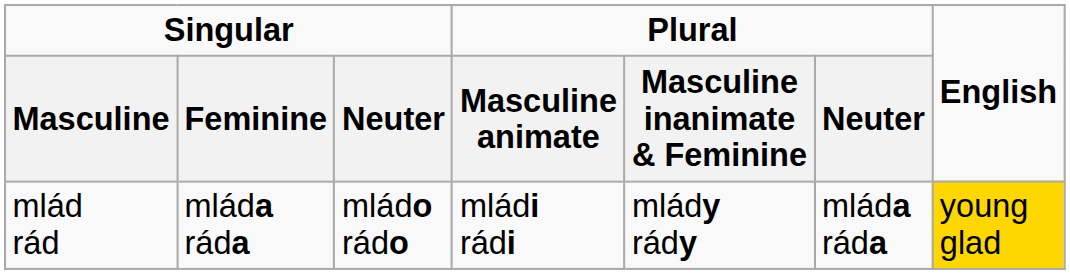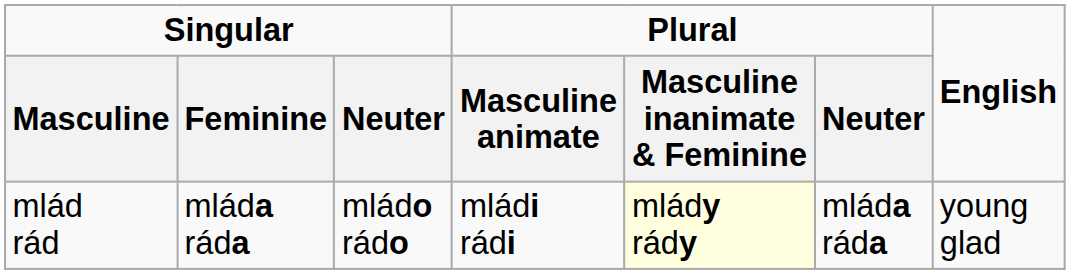(676, 224) no background -> (676, 224) lightyellow background
(984, 224) gold background -> (984, 224) no background
